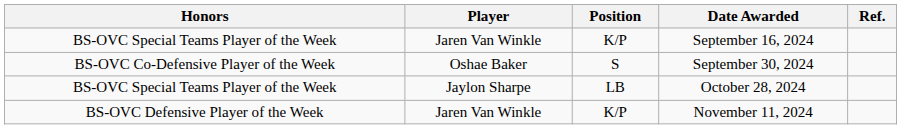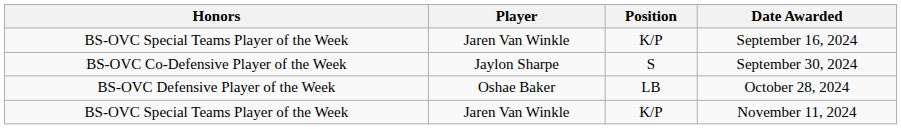- column: (872, 16)
(488, 64) Oshae Baker -> (517, 64) Jaylon Sharpe
(205, 87) BS-OVC Special Teams Player of the Week -> (216, 87) BS-OVC Defensive Player of the Week
(488, 87) Jaylon Sharpe -> (517, 87) Oshae Baker
(205, 111) BS-OVC Defensive Player of the Week -> (216, 111) BS-OVC Special Teams Player of the Week
